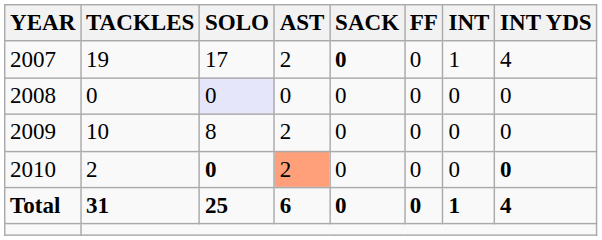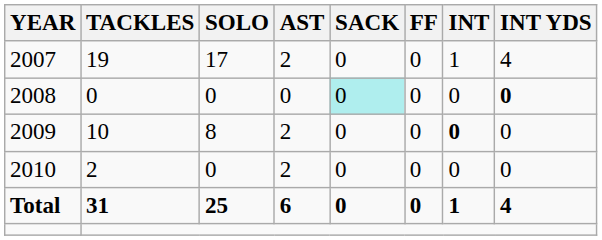(341, 59) bold -> (341, 59) normal
(211, 95) lavender background -> (211, 95) no background
(341, 95) no background -> (341, 95) paleturquoise background
(506, 95) normal -> (506, 95) bold
(454, 132) normal -> (454, 132) bold
(211, 168) bold -> (211, 168) normal
(285, 168) lightsalmon background -> (285, 168) no background
(506, 168) bold -> (506, 168) normal
